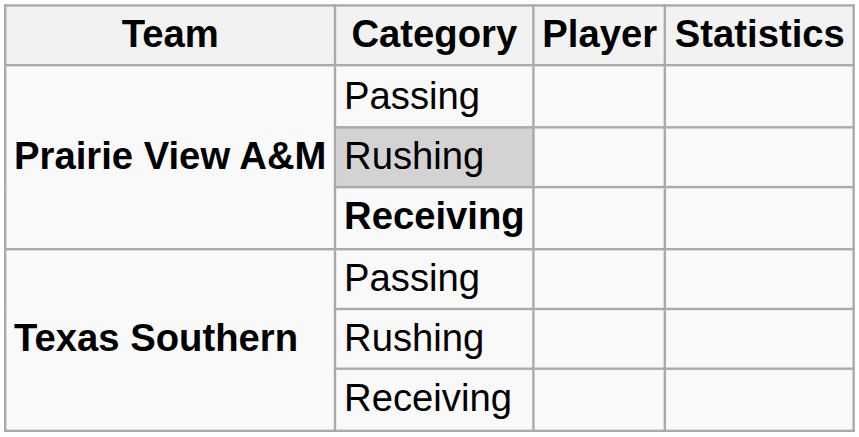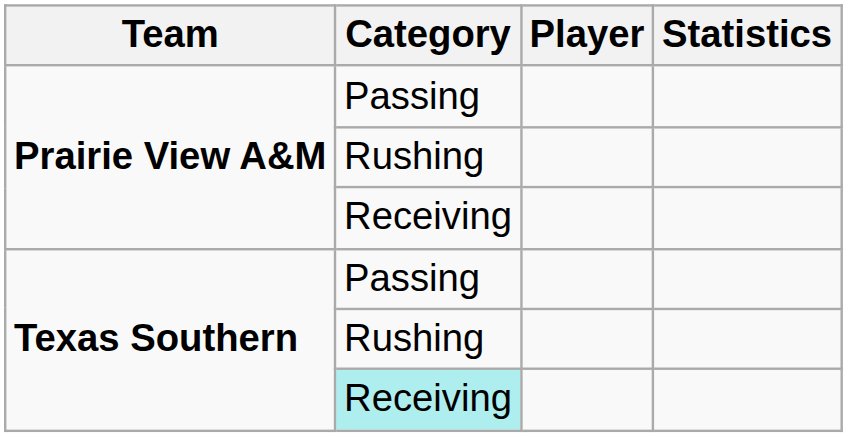(414, 156) lightgrey background -> (414, 156) no background
(434, 217) bold -> (428, 217) normal
(428, 398) no background -> (428, 398) paleturquoise background
